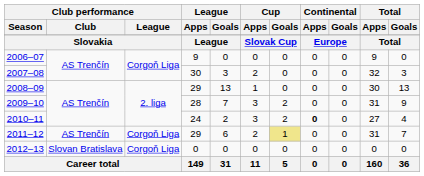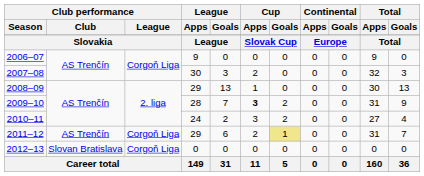(255, 103) normal -> (255, 103) bold
(315, 118) bold -> (315, 118) normal
